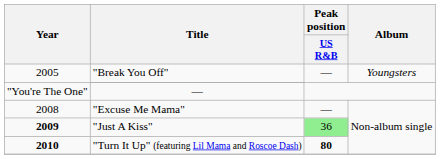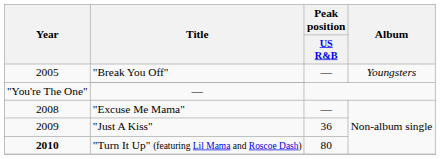(47, 127) bold -> (47, 127) normal
(326, 127) lightgreen background -> (326, 127) no background
(326, 145) bold -> (326, 145) normal
